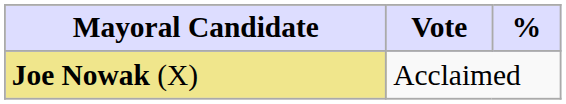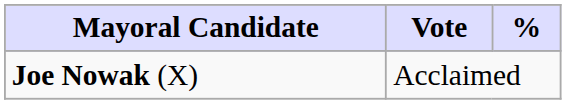(105, 74) khaki background -> (105, 74) no background
